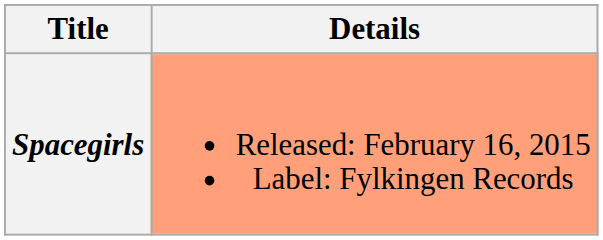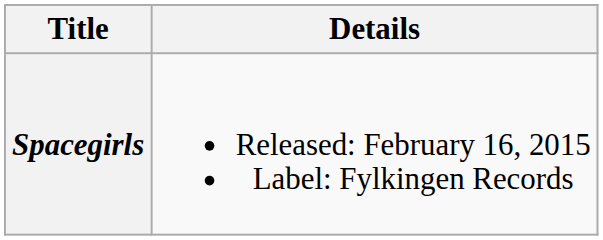(375, 161) lightsalmon background -> (375, 161) no background
